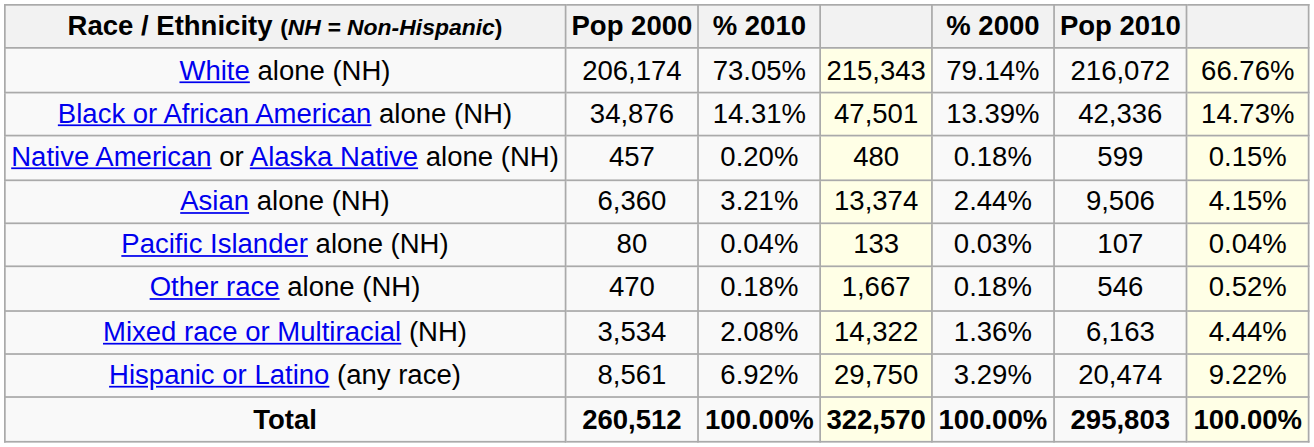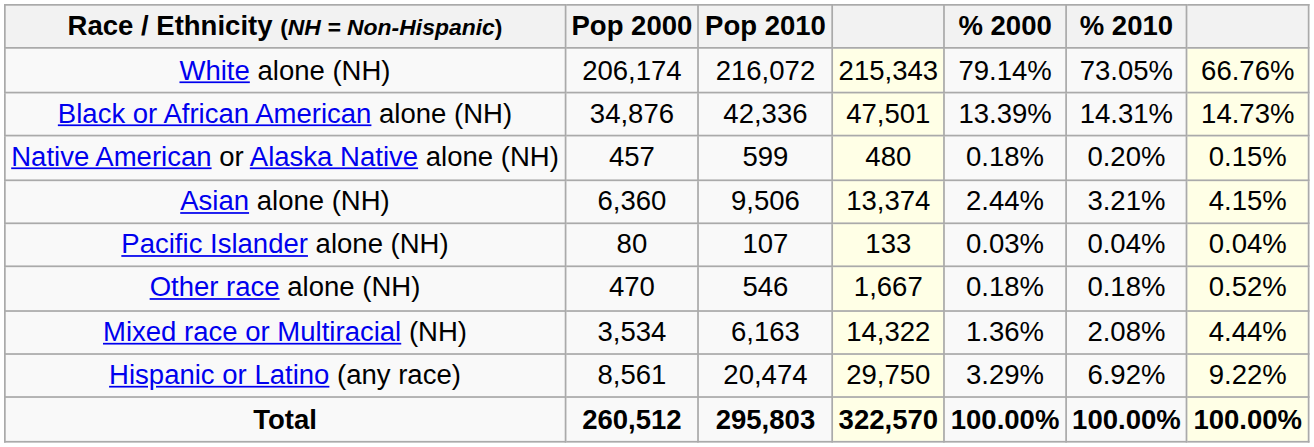columns swapped: (1120, 26) <-> (759, 26)
